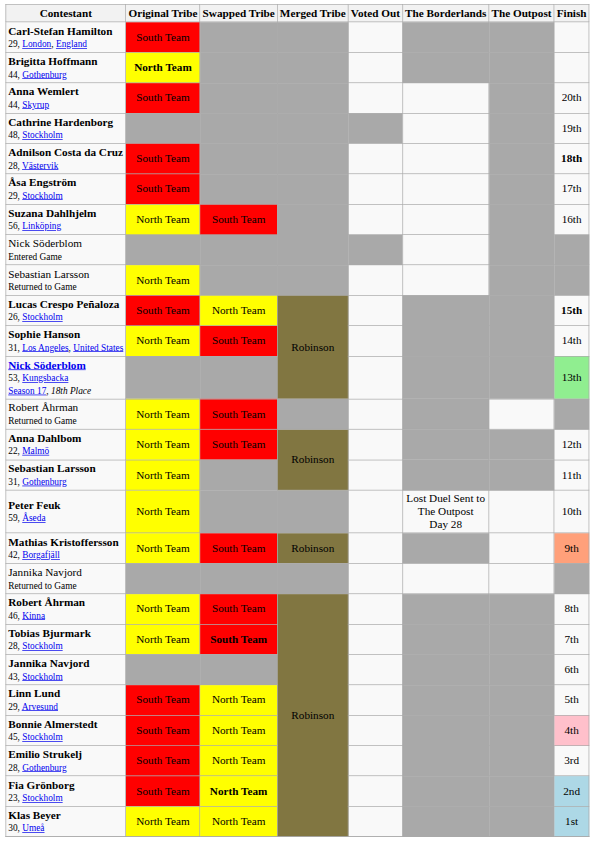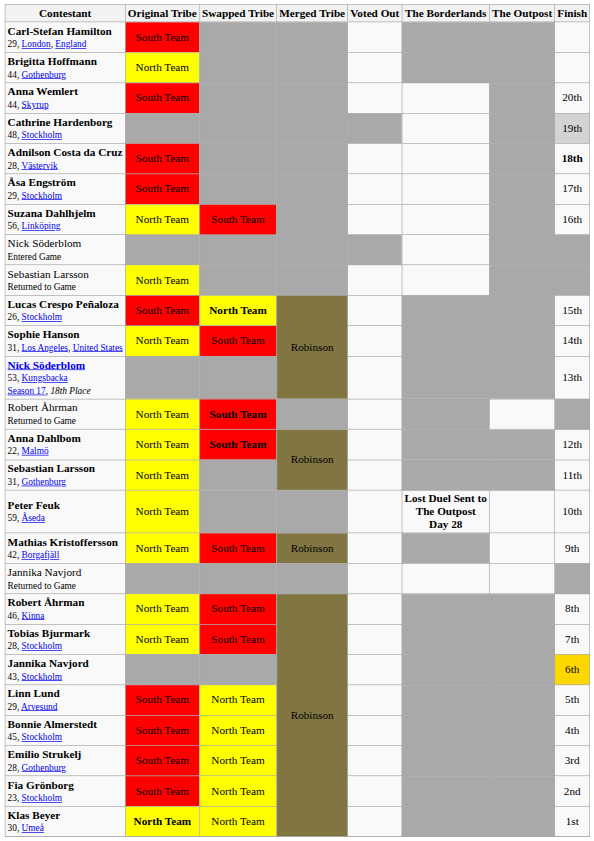(163, 67) bold -> (162, 67) normal
(572, 128) no background -> (572, 128) lightgrey background
(239, 310) normal -> (238, 310) bold
(572, 310) bold -> (572, 310) normal
(572, 377) lightgreen background -> (572, 377) no background
(239, 414) normal -> (238, 414) bold
(239, 444) normal -> (238, 444) bold
(446, 511) normal -> (446, 511) bold
(572, 548) lightsalmon background -> (572, 548) no background
(239, 639) bold -> (238, 639) normal
(572, 669) no background -> (572, 669) gold background
(572, 730) pink background -> (572, 730) no background
(239, 791) bold -> (238, 791) normal
(572, 791) lightblue background -> (572, 791) no background
(163, 821) normal -> (162, 821) bold
(572, 821) lightblue background -> (572, 821) no background
